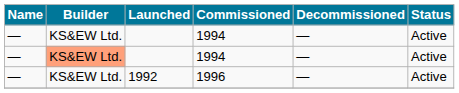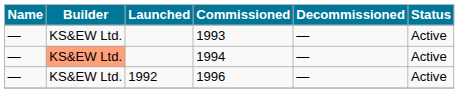(211, 35) 1994 -> (211, 35) 1993
